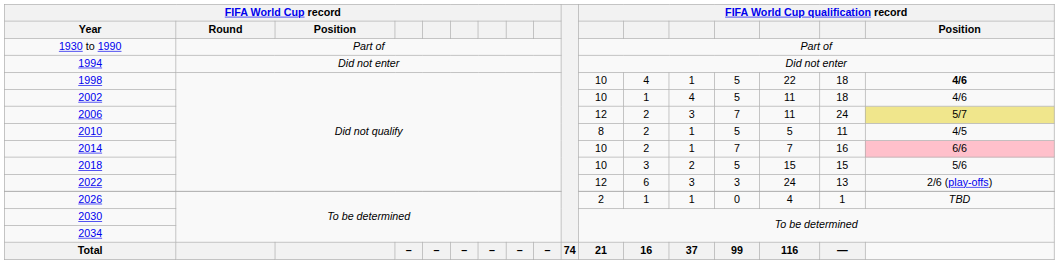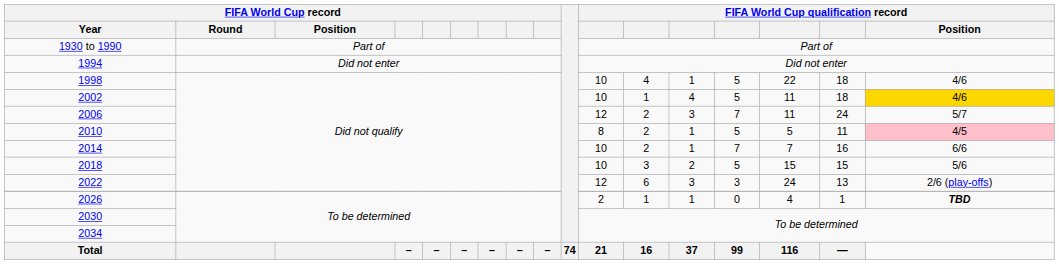(960, 81) bold -> (960, 81) normal
(960, 98) no background -> (960, 98) gold background
(960, 115) khaki background -> (960, 115) no background
(960, 132) no background -> (960, 132) pink background
(960, 149) pink background -> (960, 149) no background
(960, 200) normal -> (960, 200) bold
